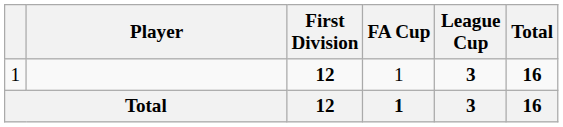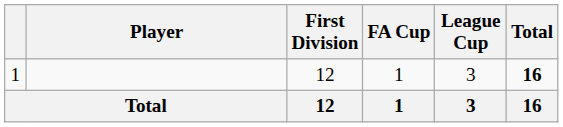(325, 74) bold -> (325, 74) normal
(471, 74) bold -> (471, 74) normal
